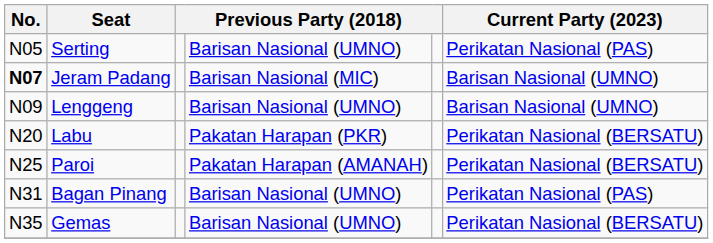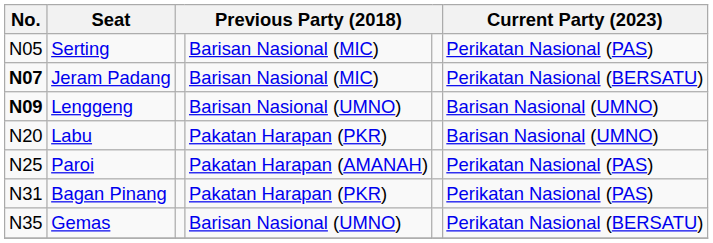(295, 48) Barisan Nasional (UMNO) -> (284, 48) Barisan Nasional (MIC)
(553, 78) Barisan Nasional (UMNO) -> (575, 78) Perikatan Nasional (BERSATU)
(26, 107) normal -> (26, 107) bold
(575, 136) Perikatan Nasional (BERSATU) -> (553, 136) Barisan Nasional (UMNO)
(575, 165) Perikatan Nasional (BERSATU) -> (550, 165) Perikatan Nasional (PAS)
(295, 194) Barisan Nasional (UMNO) -> (288, 194) Pakatan Harapan (PKR)
